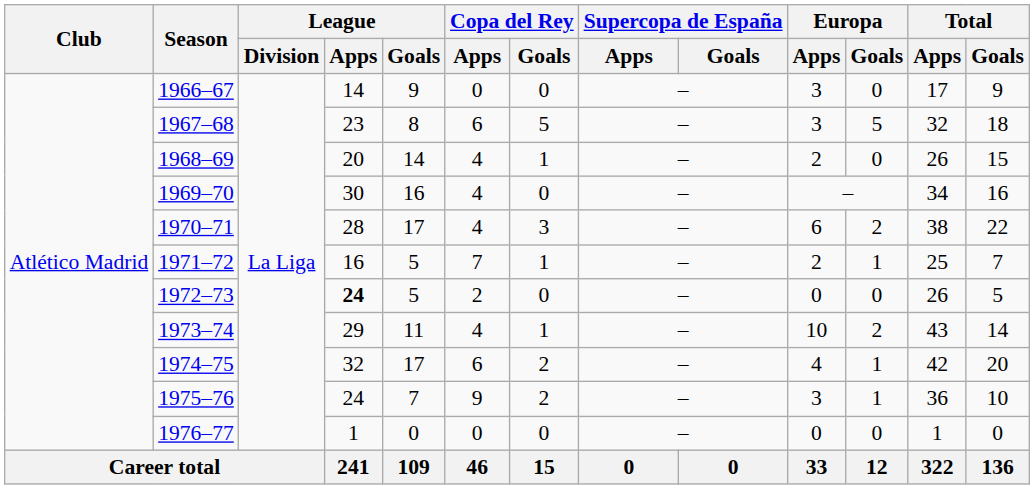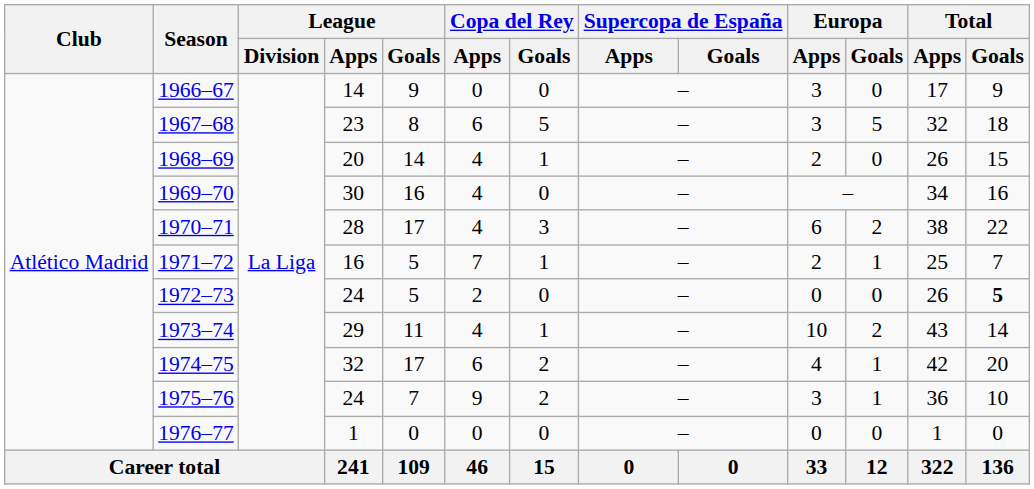(353, 295) bold -> (353, 295) normal
(998, 295) normal -> (998, 295) bold
